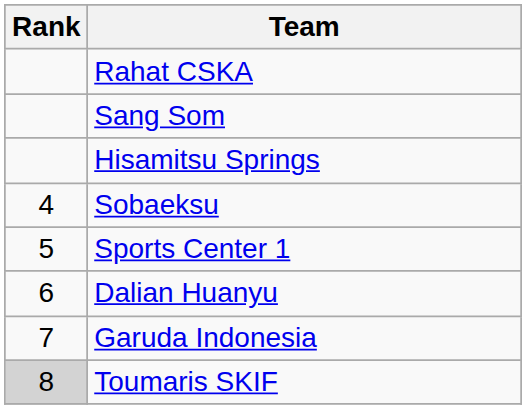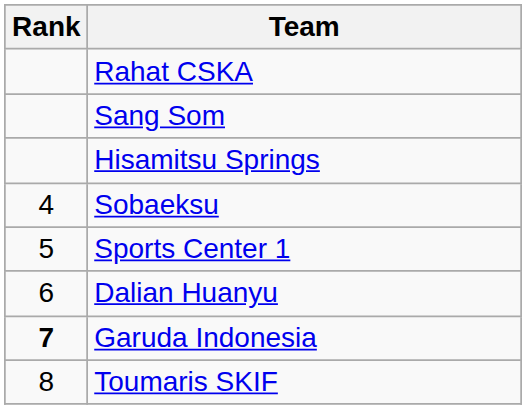(46, 337) normal -> (46, 337) bold
(46, 381) lightgrey background -> (46, 381) no background
